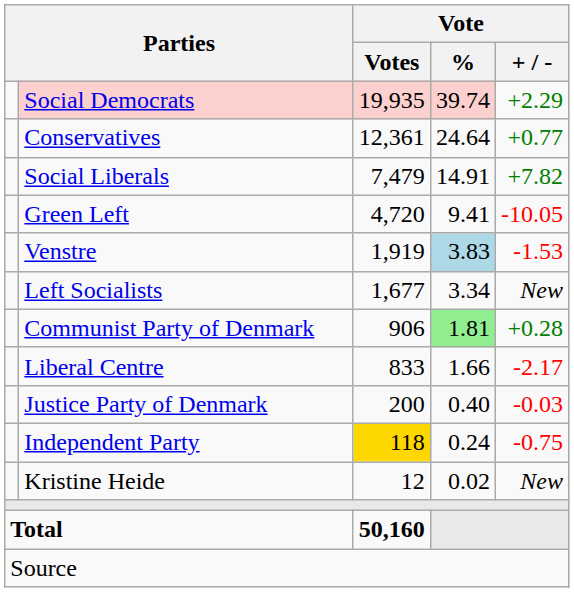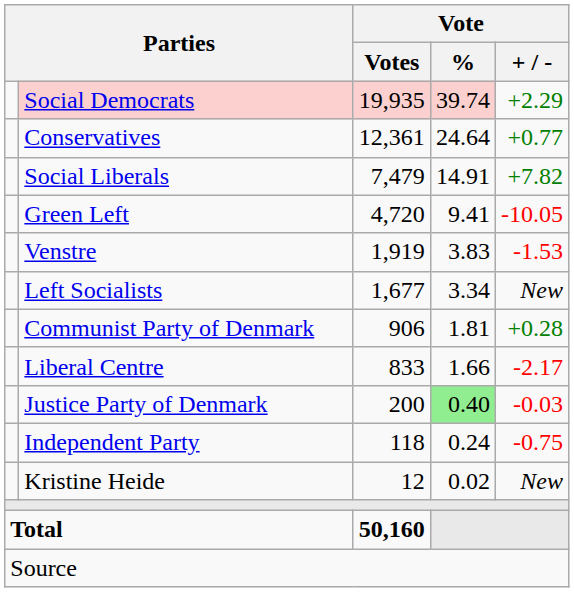(469, 251) lightblue background -> (469, 251) no background
(469, 328) lightgreen background -> (469, 328) no background
(469, 404) no background -> (469, 404) lightgreen background
(407, 442) gold background -> (407, 442) no background
